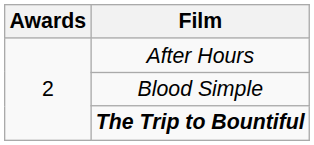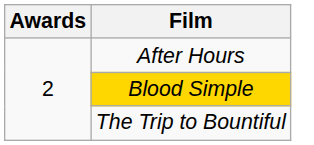(200, 88) no background -> (191, 88) gold background
(200, 122) bold -> (191, 122) normal
